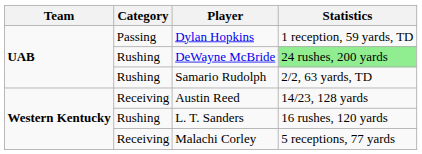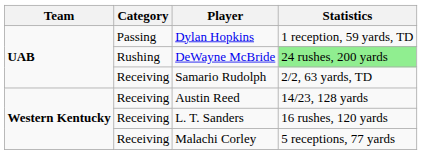(138, 77) Rushing -> (143, 77) Receiving
(138, 118) Rushing -> (143, 118) Receiving
